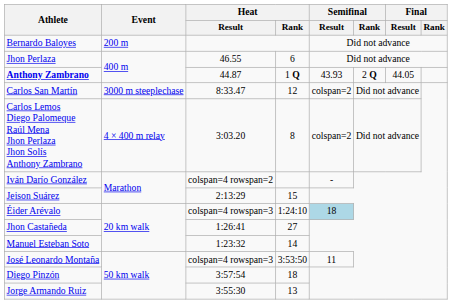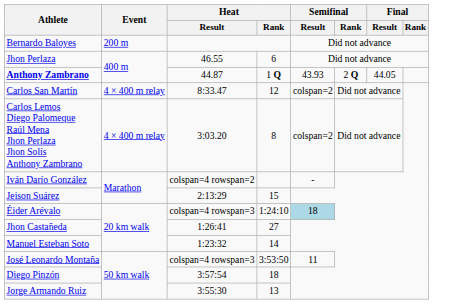(144, 91) 3000 m steeplechase -> (134, 91) 4 × 400 m relay
